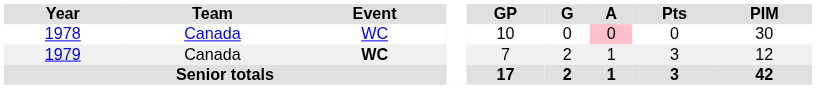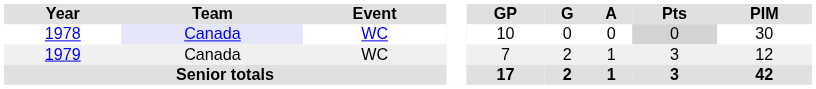(212, 34) no background -> (212, 34) lavender background
(611, 34) pink background -> (611, 34) no background
(674, 34) no background -> (674, 34) lightgrey background
(375, 54) bold -> (375, 54) normal
